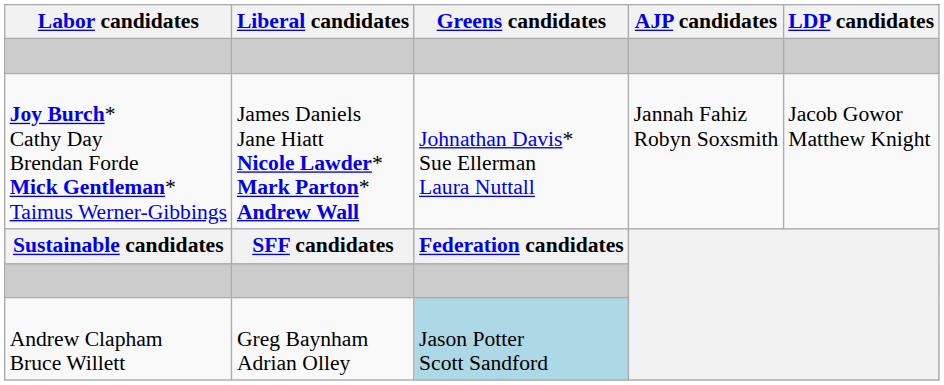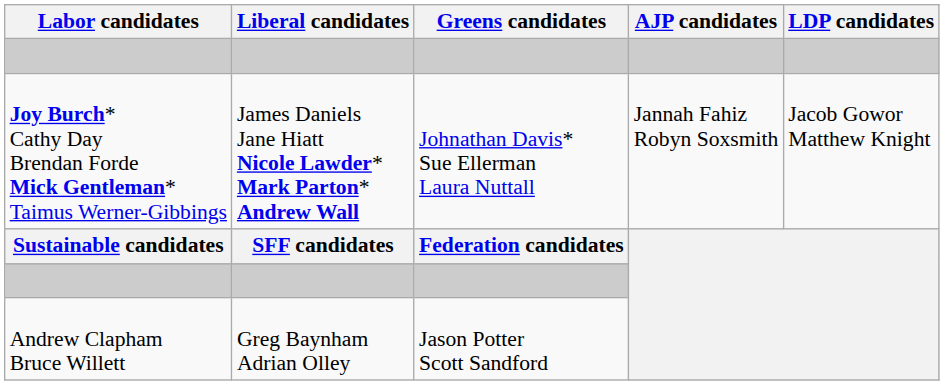(484, 350) lightblue background -> (484, 350) no background
